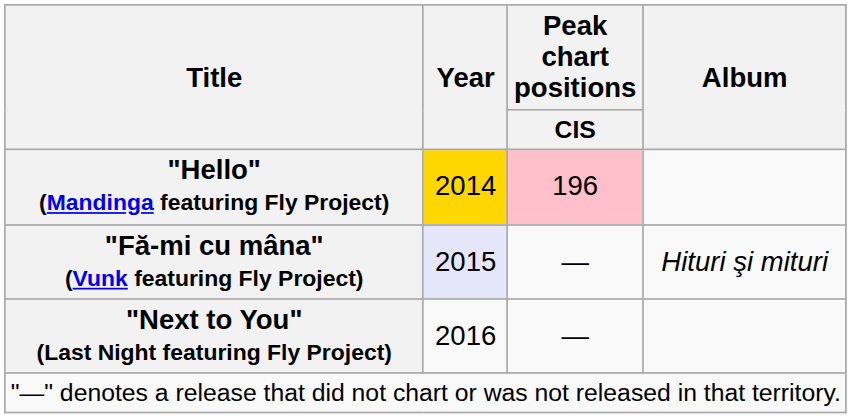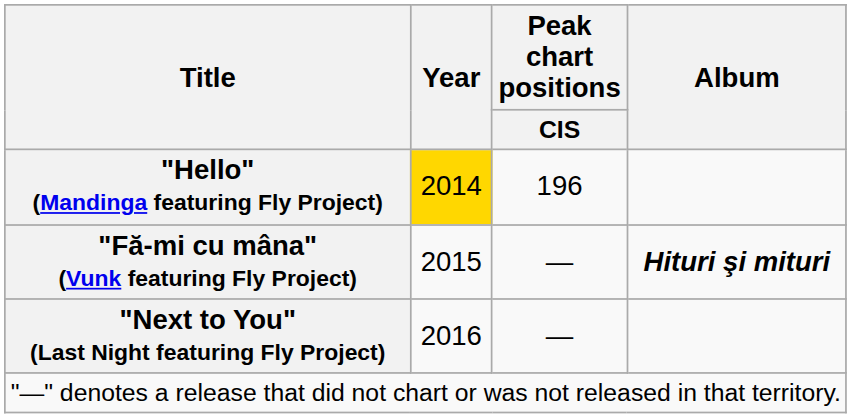(575, 186) pink background -> (560, 186) no background
(466, 261) lavender background -> (451, 261) no background
(745, 261) normal -> (737, 261) bold
